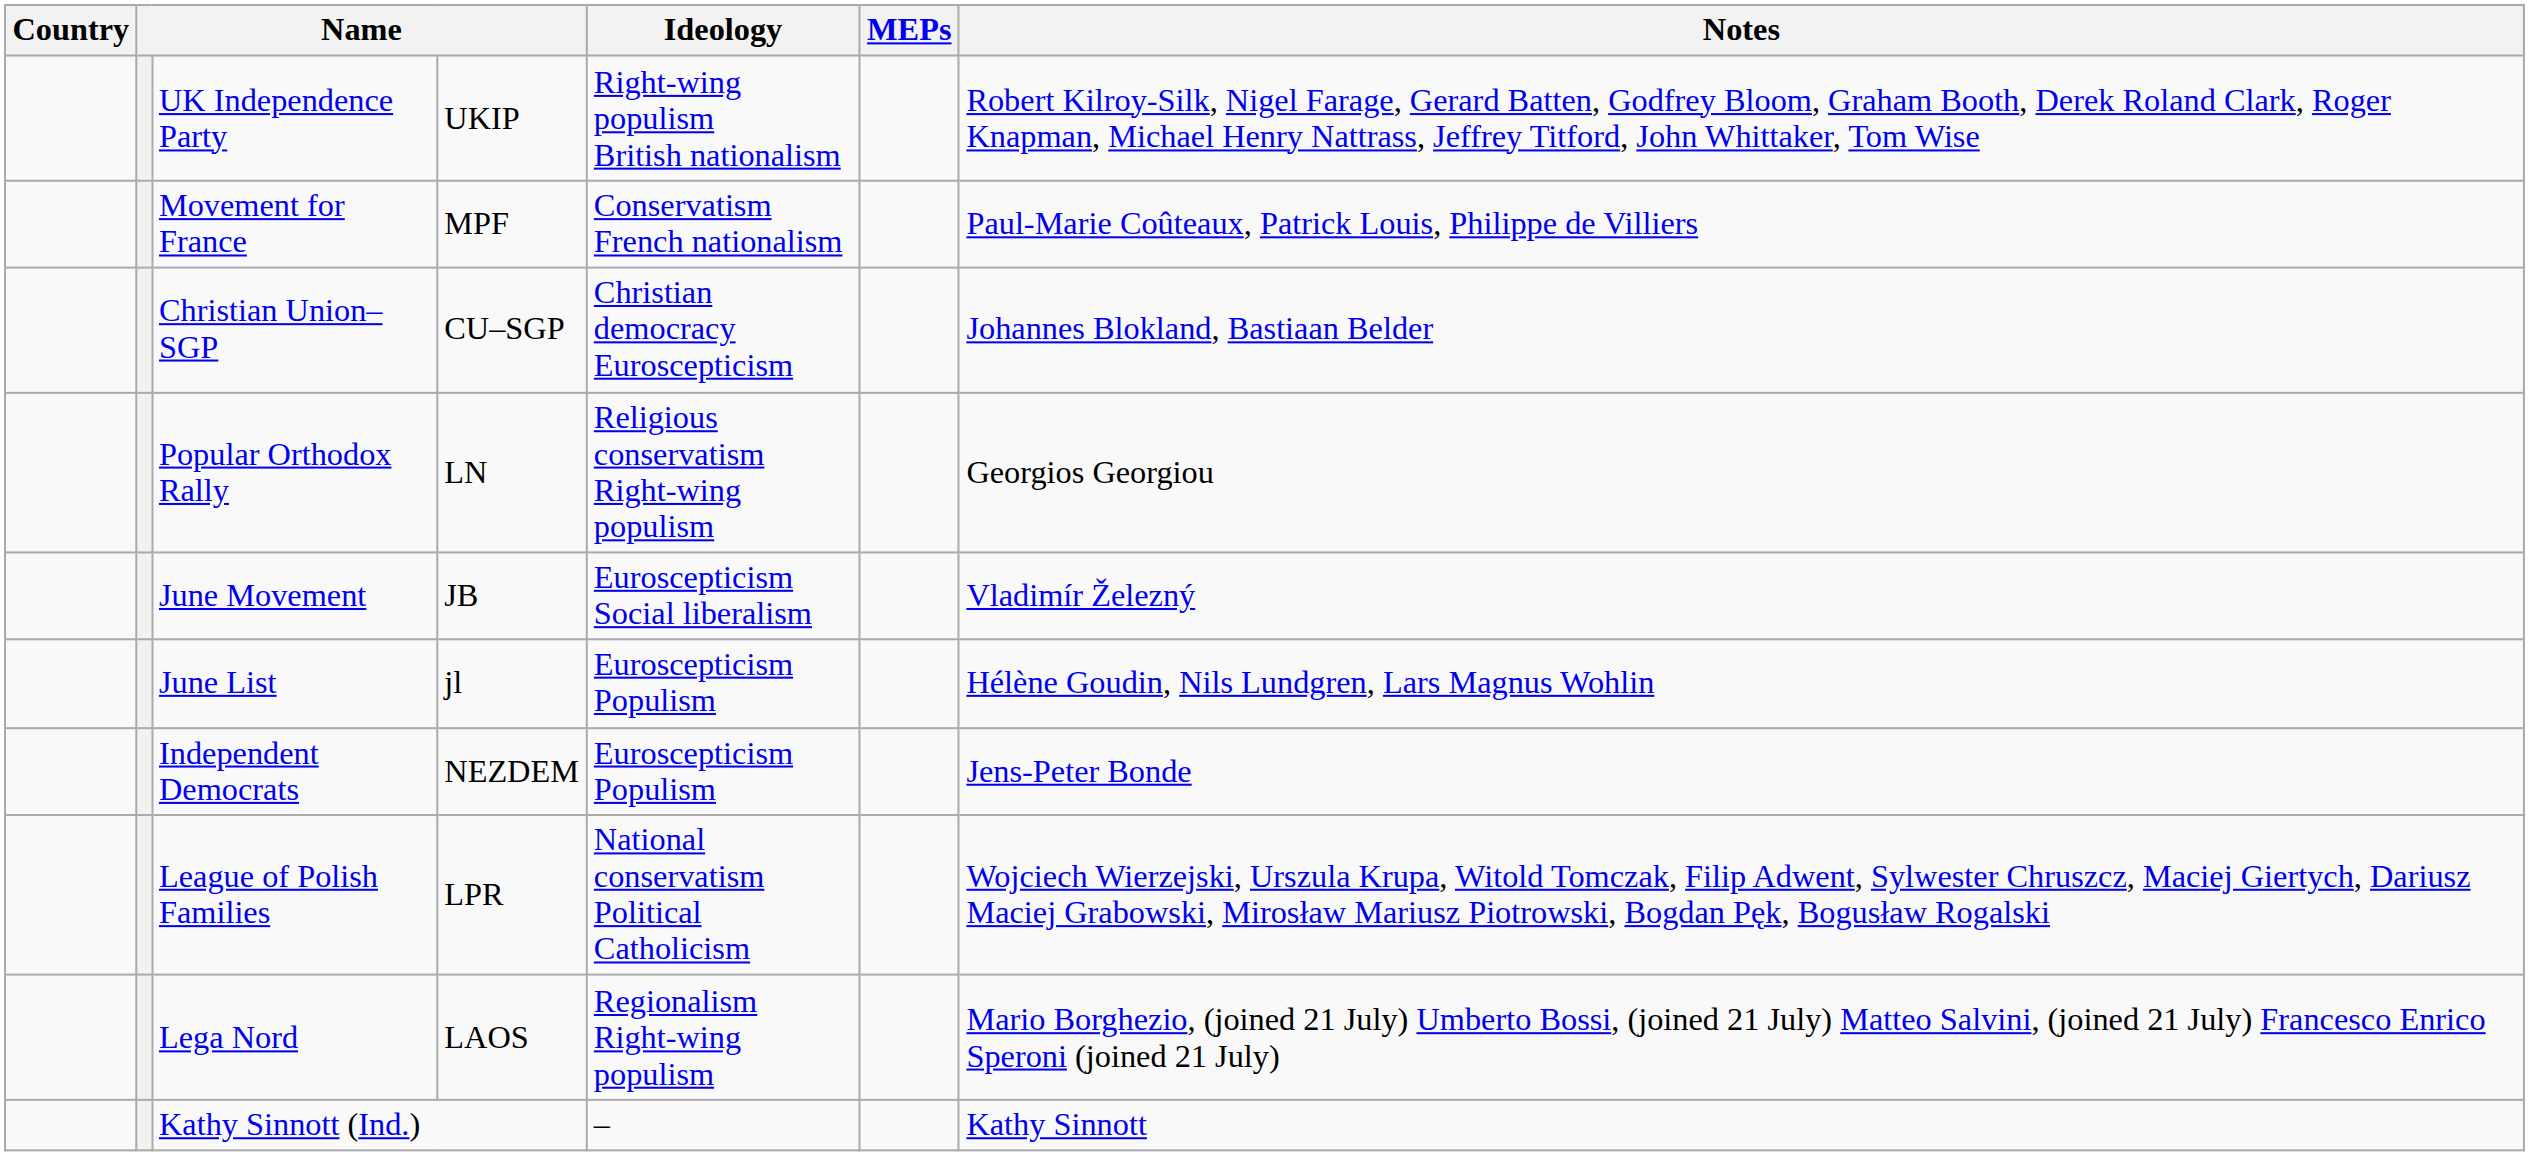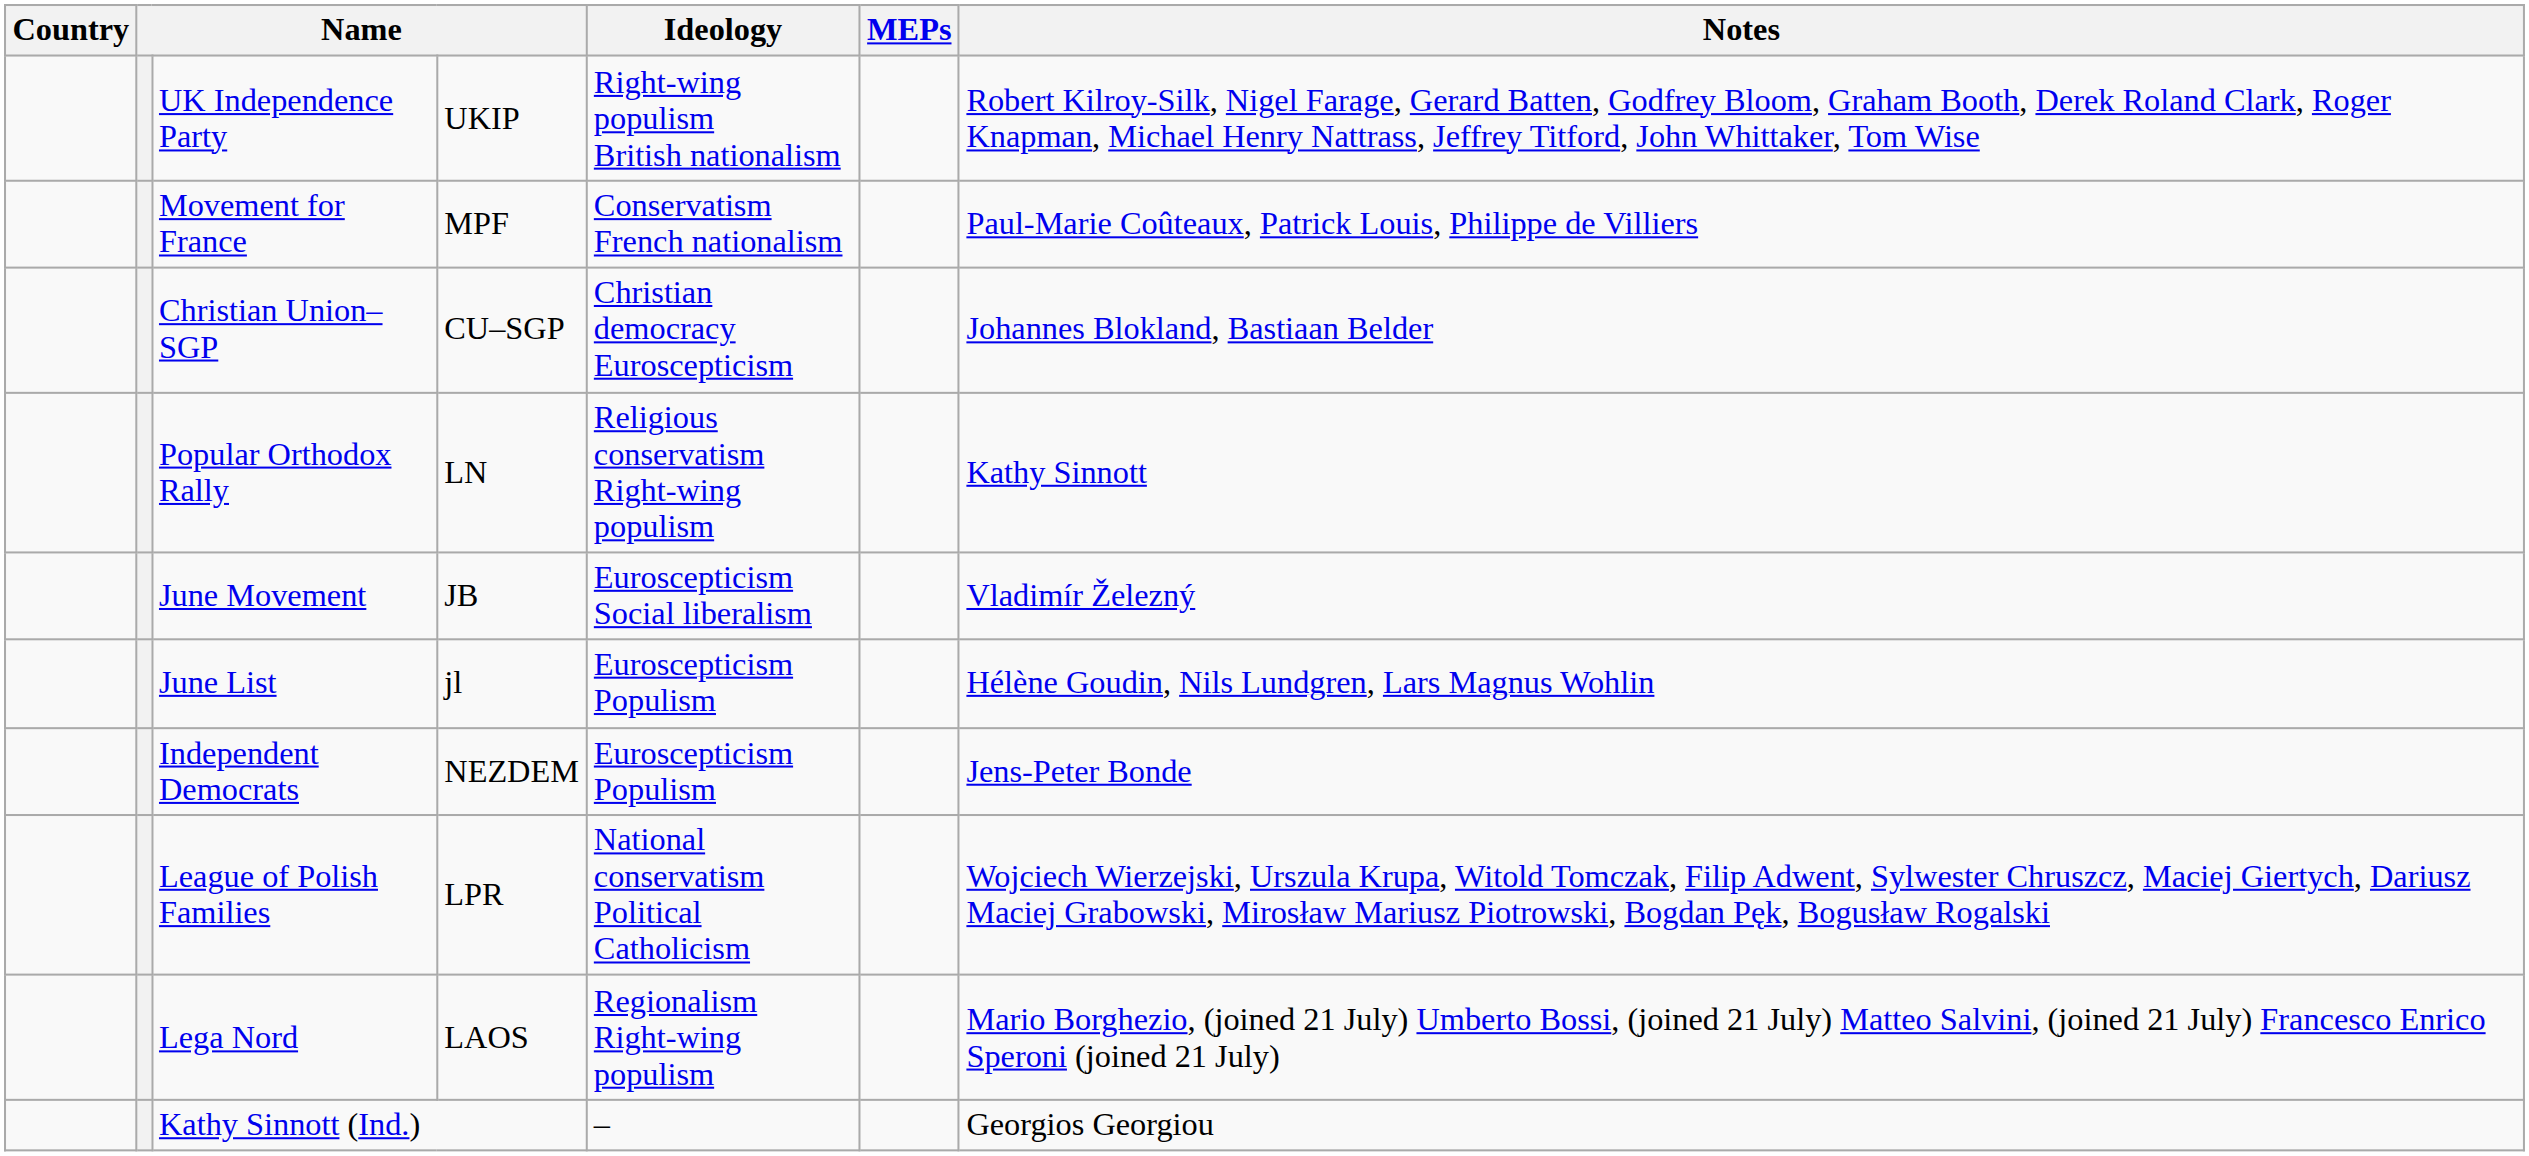(1090, 471) Georgios Georgiou -> (1057, 471) Kathy Sinnott
(1057, 1124) Kathy Sinnott -> (1090, 1124) Georgios Georgiou
